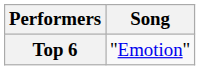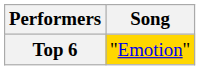(150, 49) no background -> (150, 49) gold background
